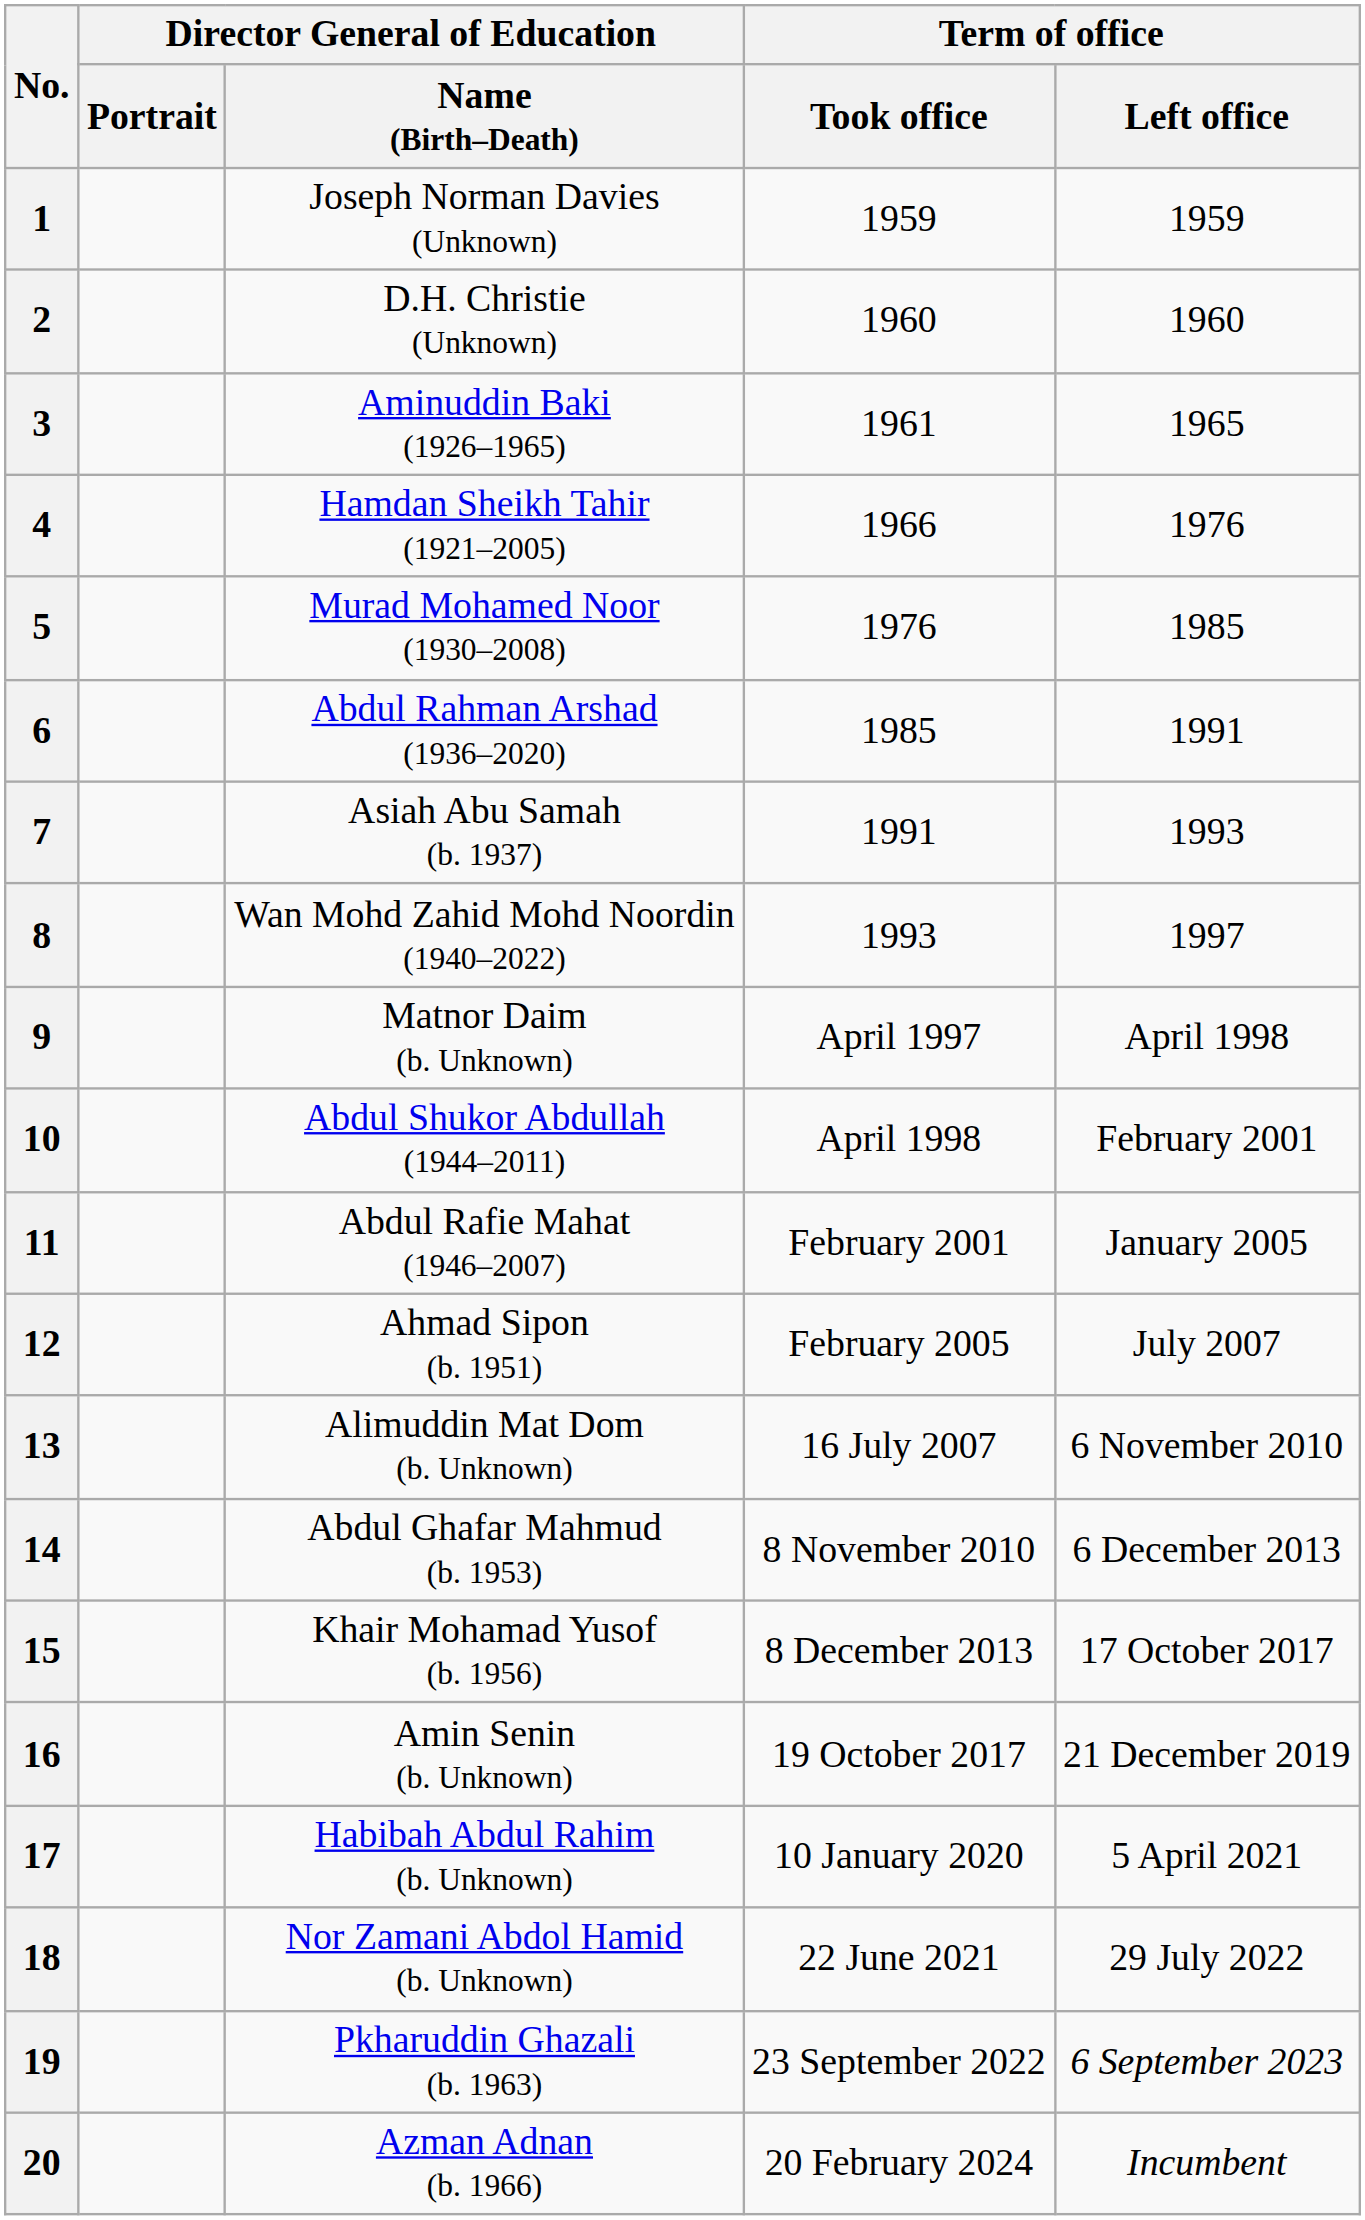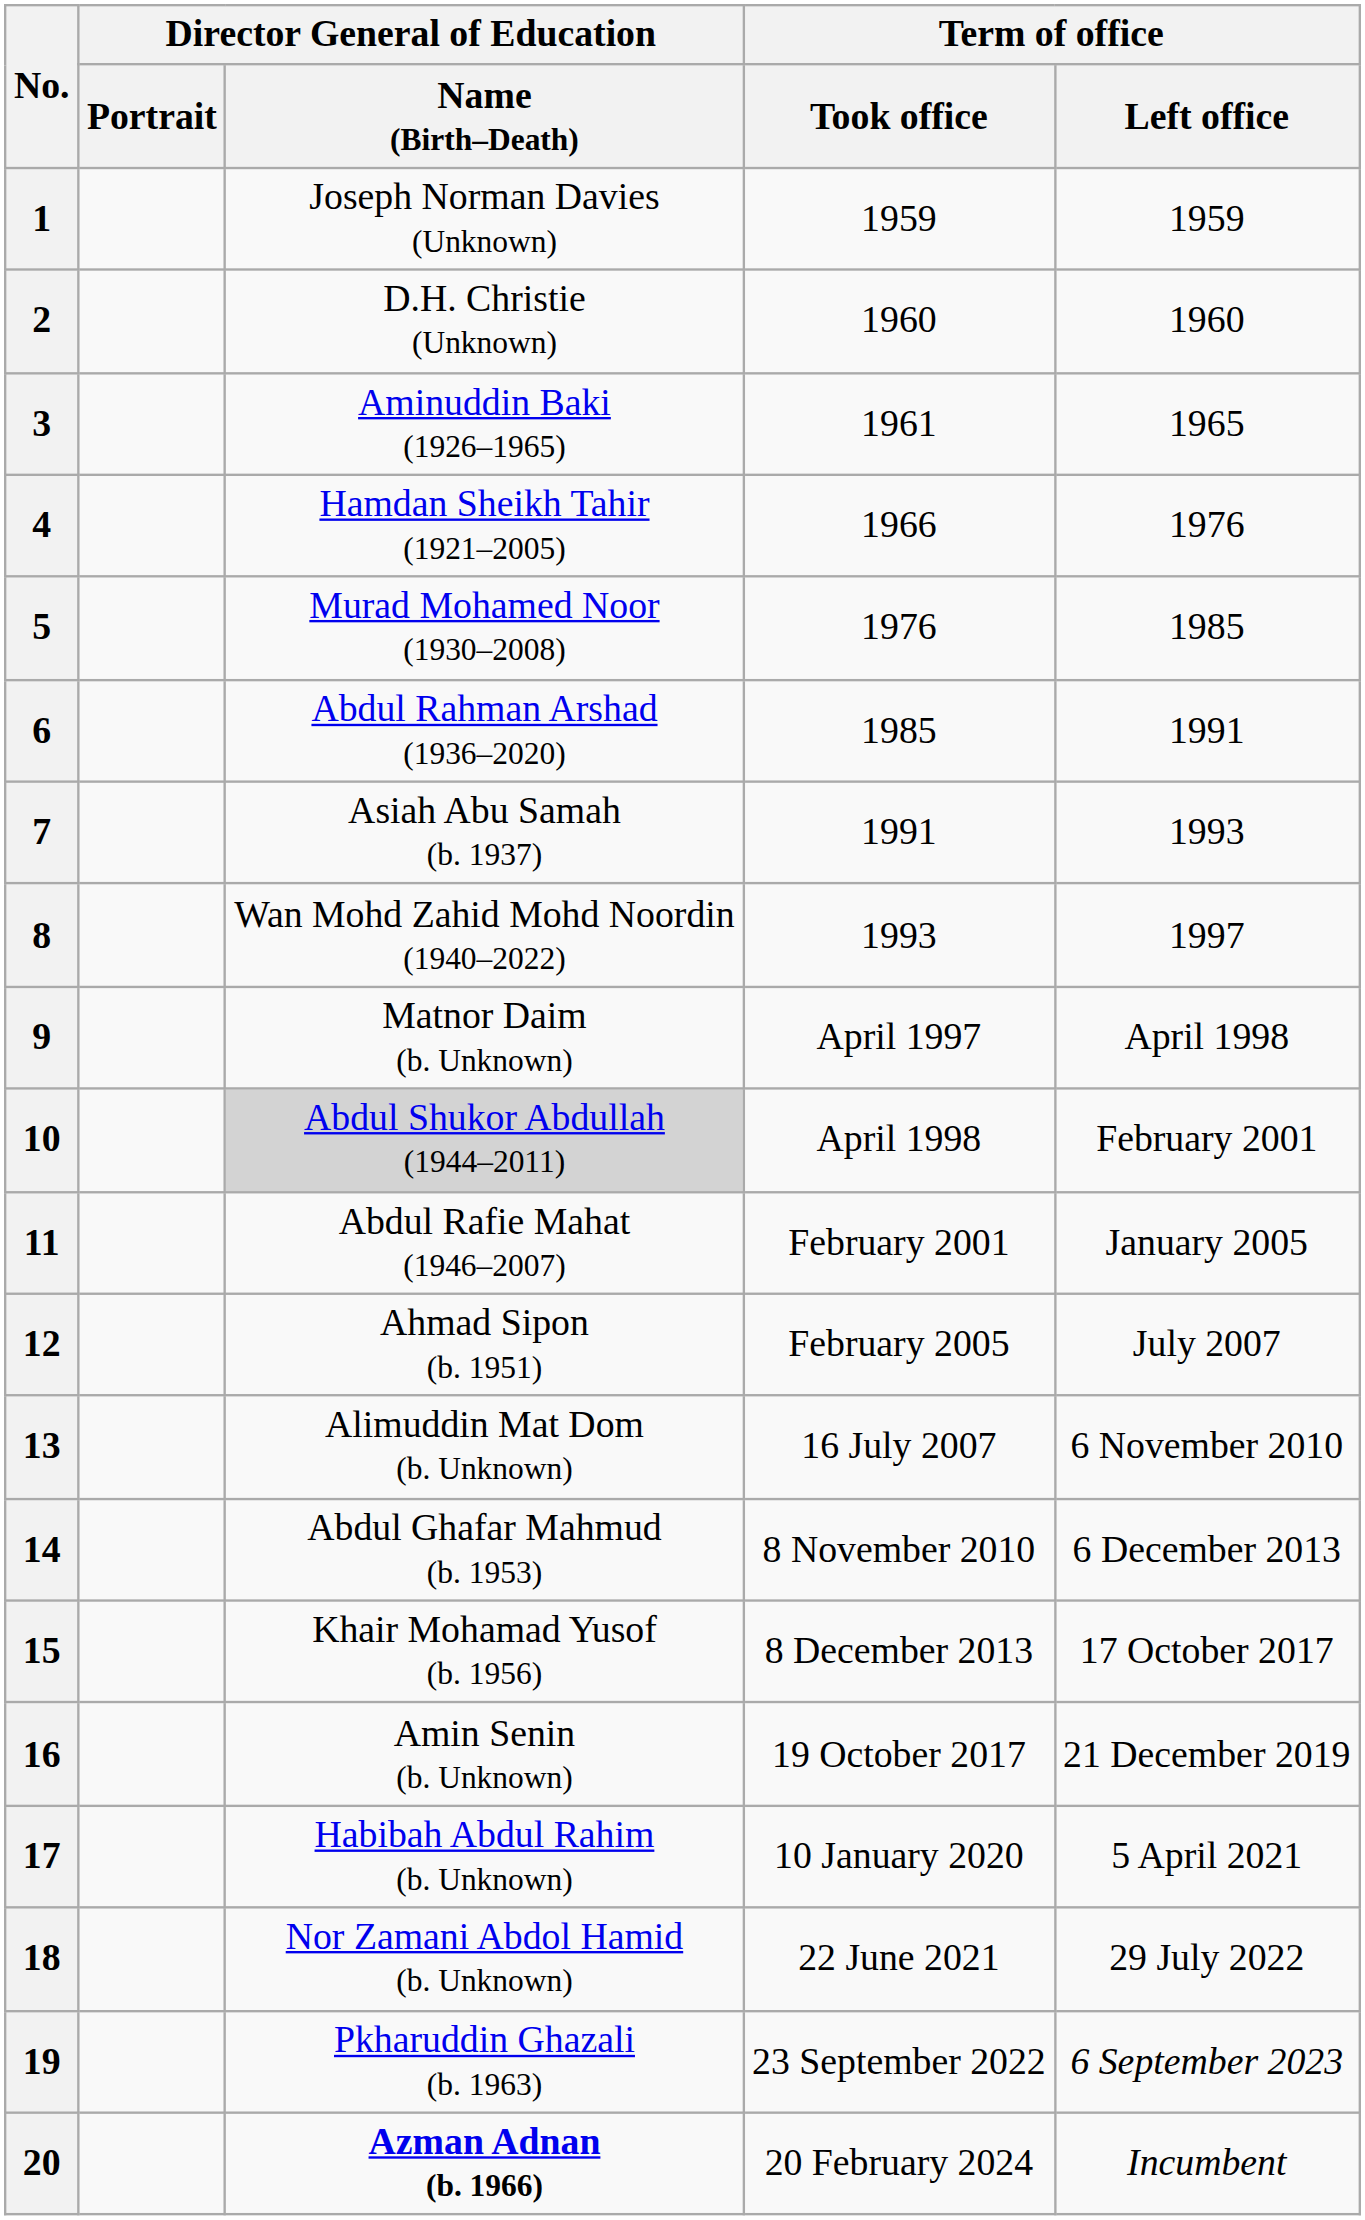(484, 1139) no background -> (484, 1139) lightgrey background
(484, 2162) normal -> (484, 2162) bold
